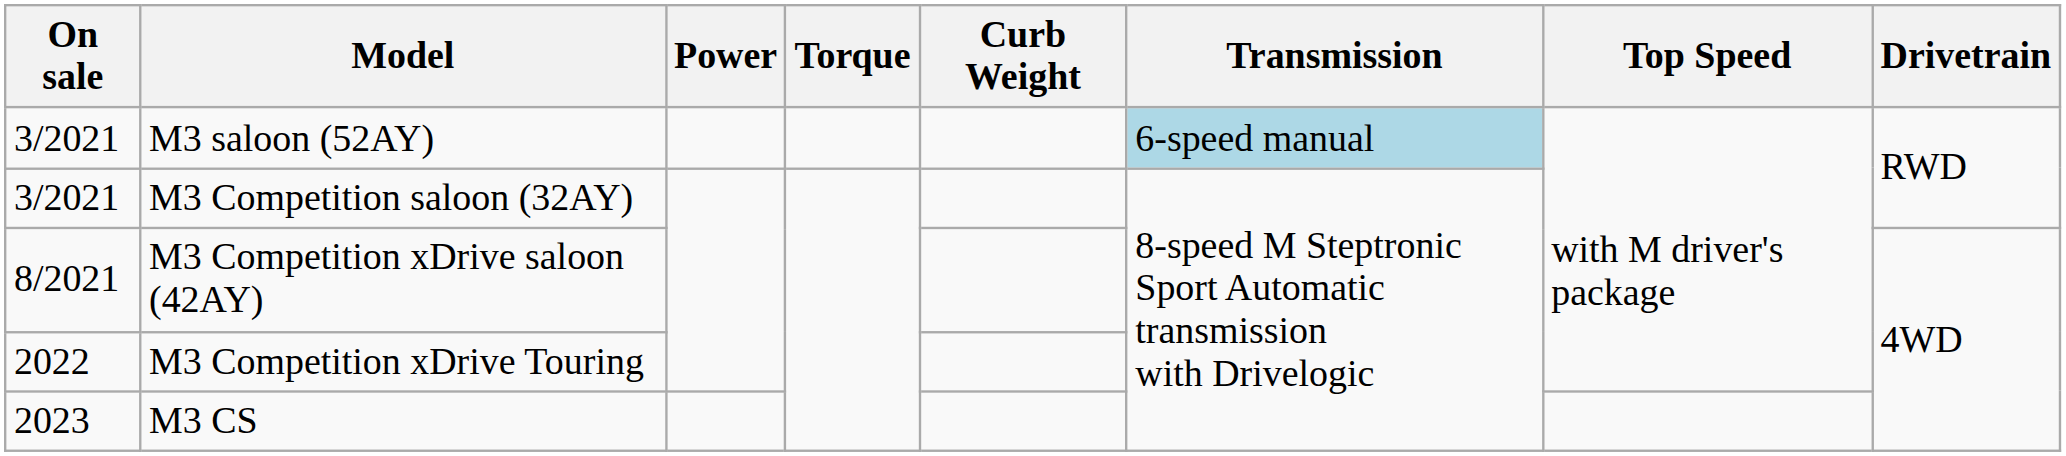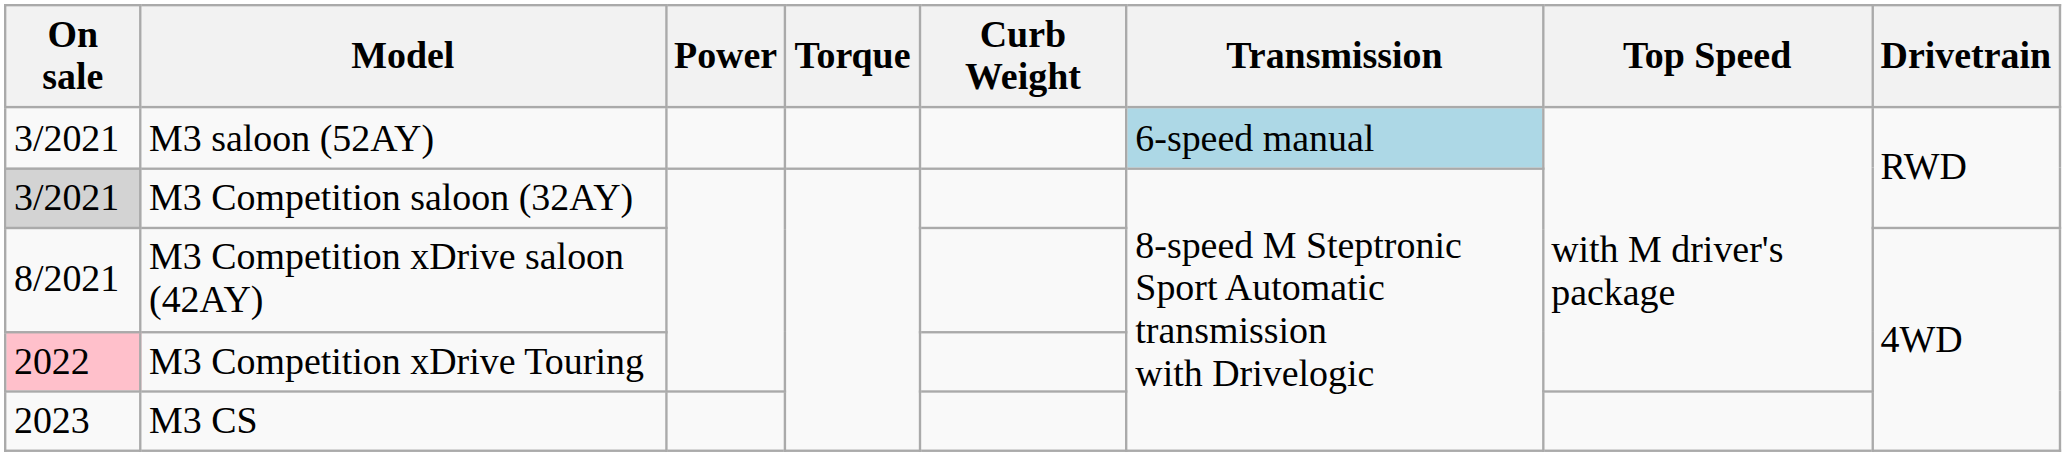(67, 197) no background -> (67, 197) lightgrey background
(52, 360) no background -> (52, 360) pink background
